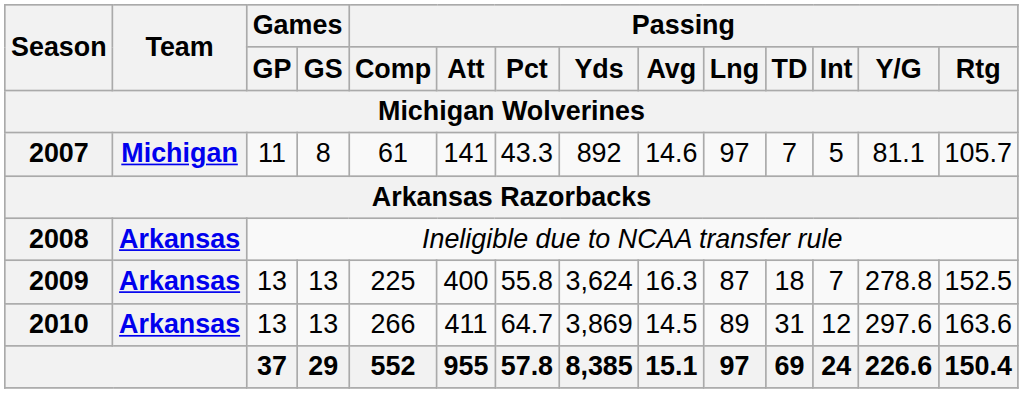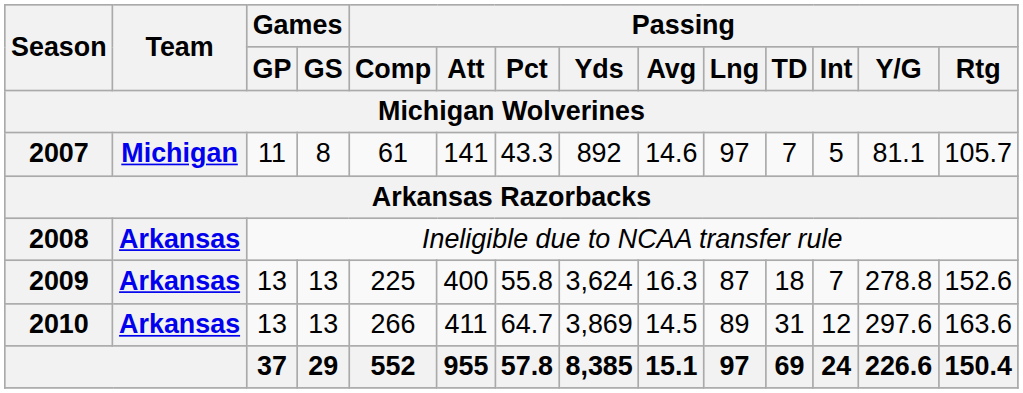(978, 281) 152.5 -> (978, 281) 152.6
